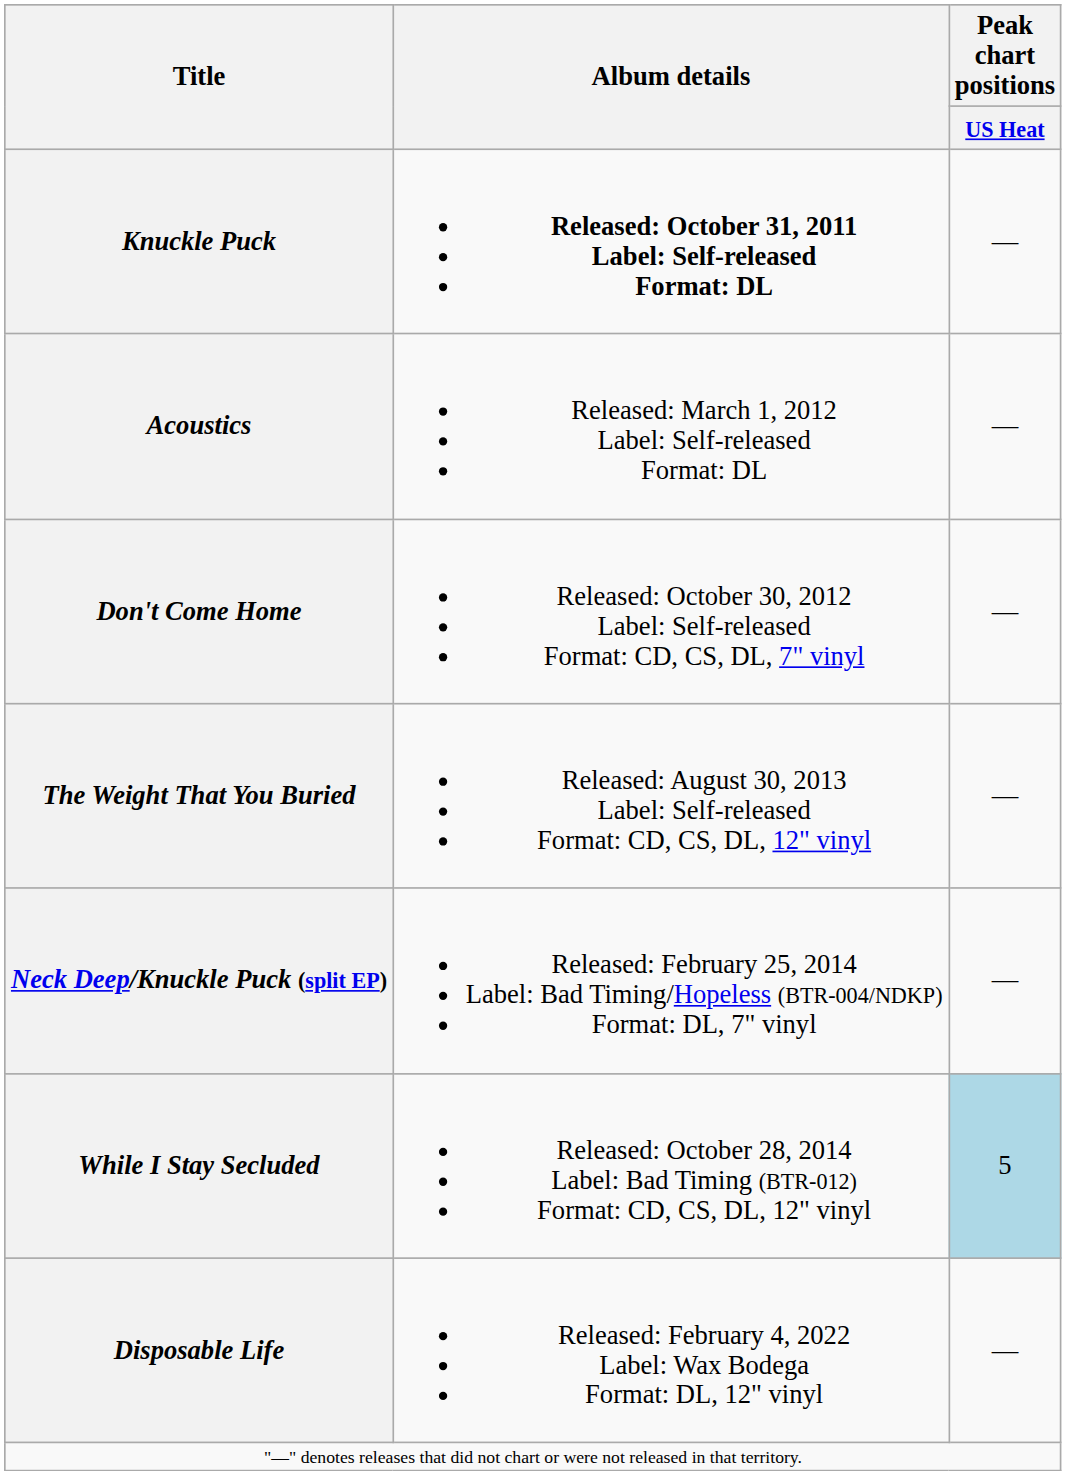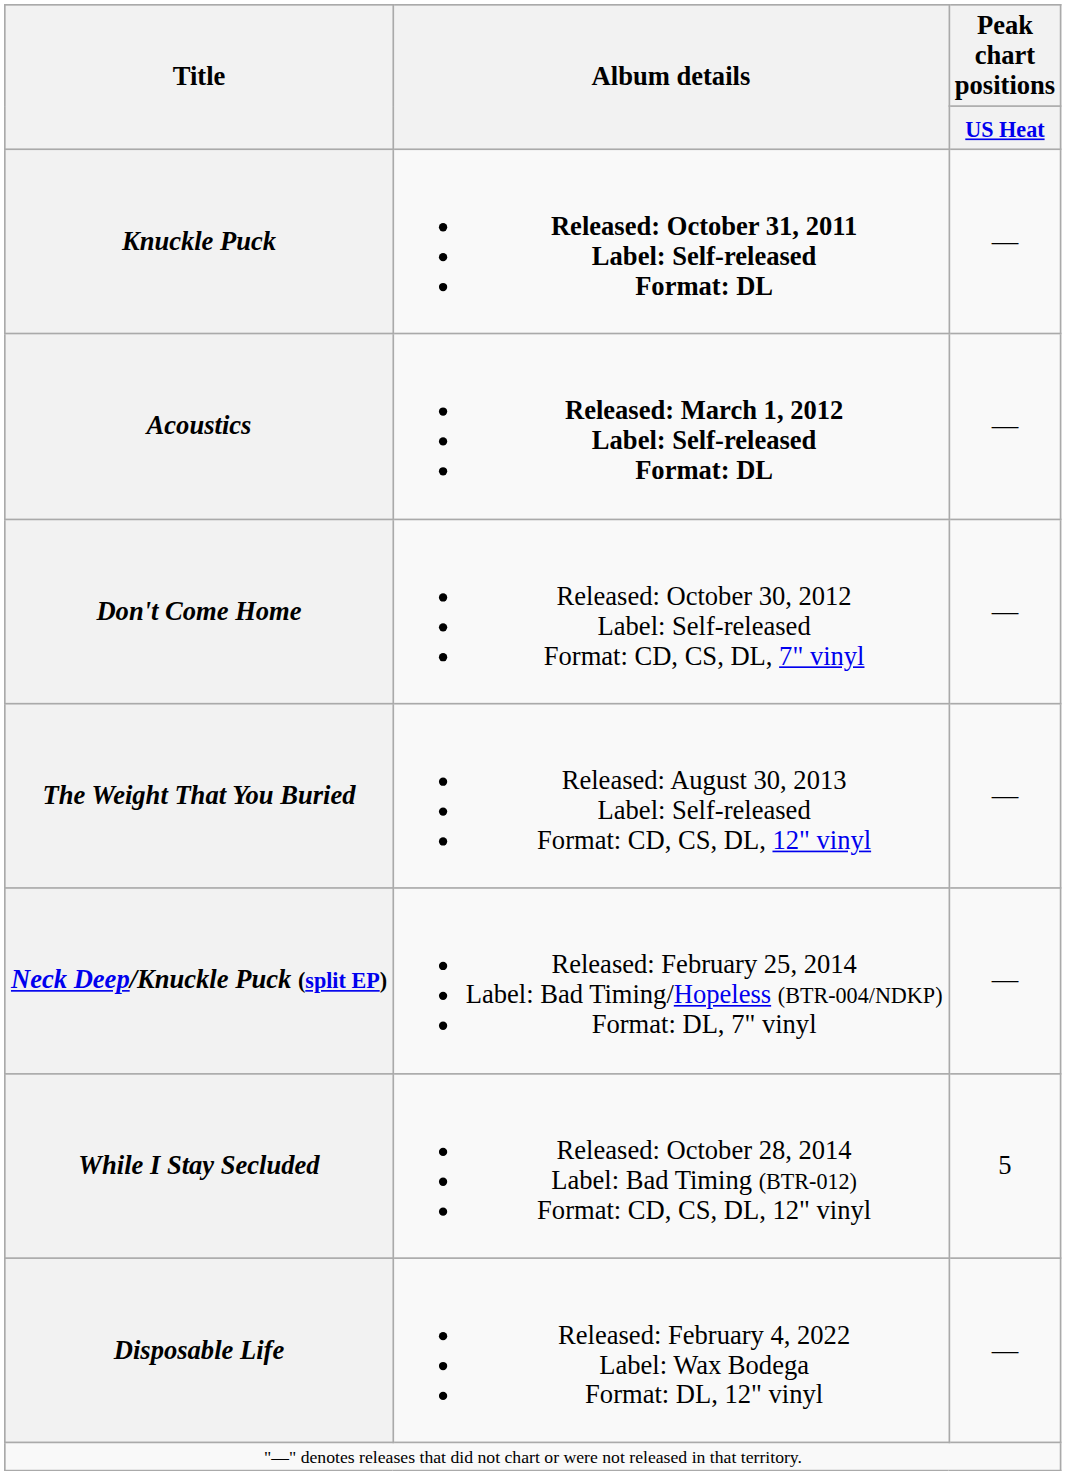(671, 441) normal -> (671, 441) bold
(1005, 1165) lightblue background -> (1005, 1165) no background
